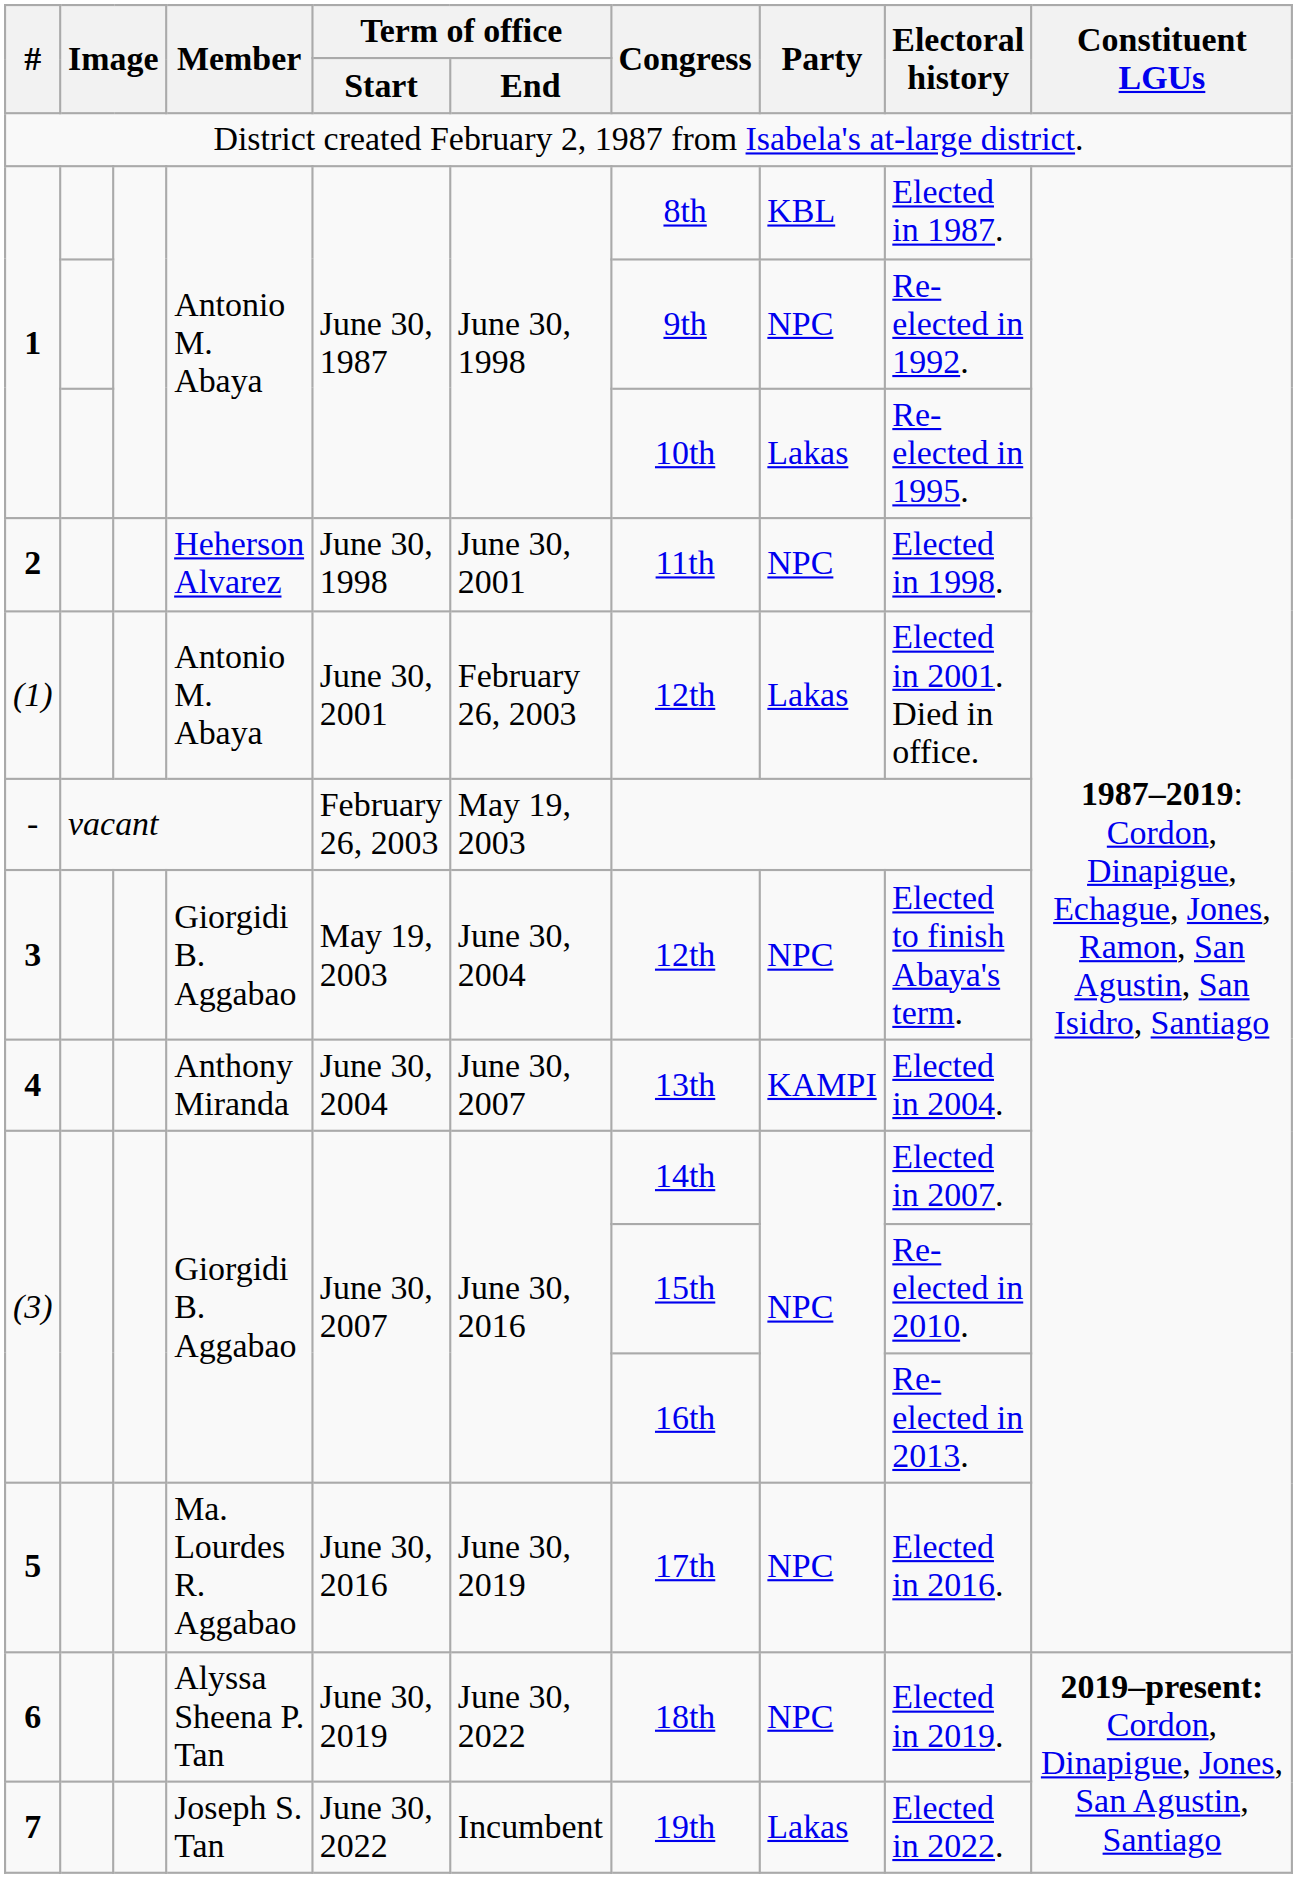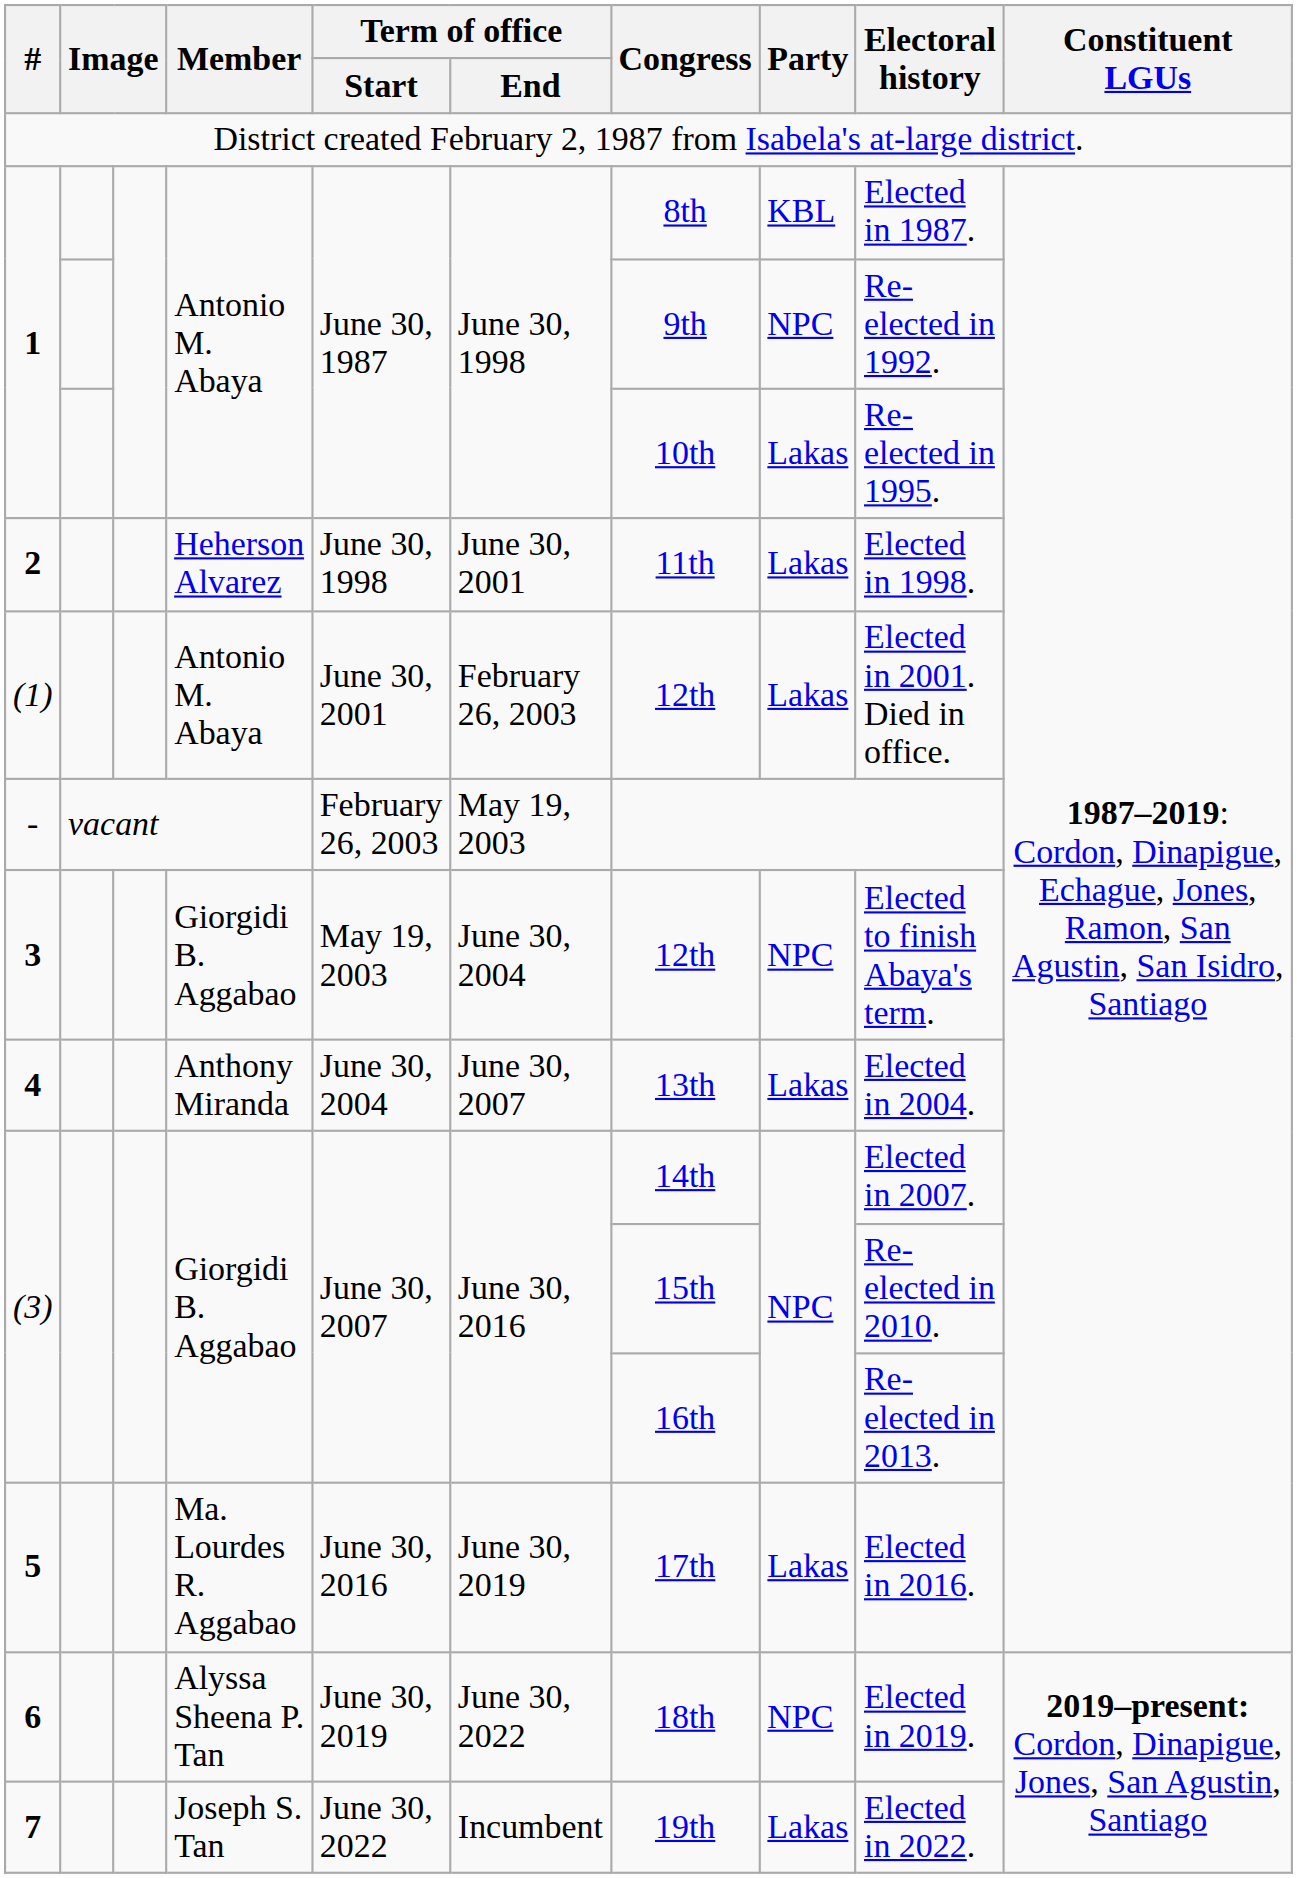(800, 564) NPC -> (808, 564) Lakas
(822, 1084) KAMPI -> (808, 1084) Lakas
(800, 1566) NPC -> (808, 1566) Lakas
